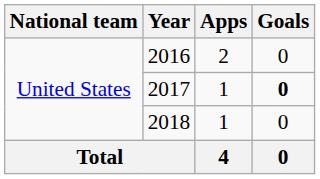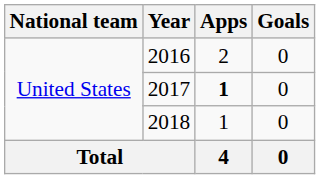(224, 88) normal -> (224, 88) bold
(283, 88) bold -> (283, 88) normal
